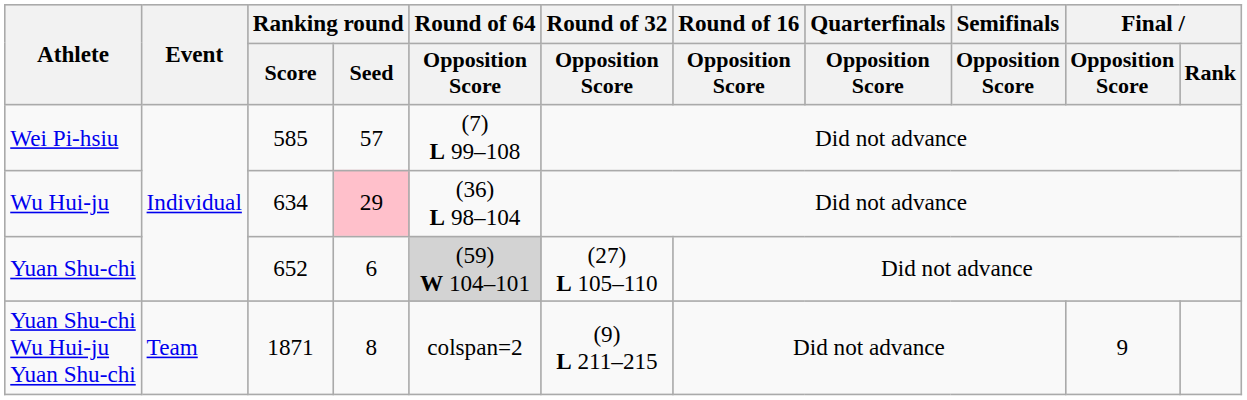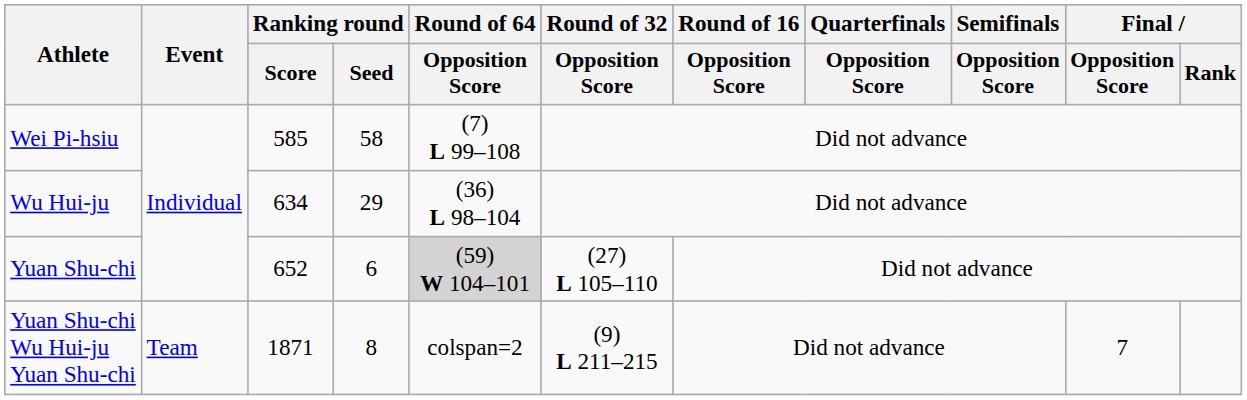(371, 137) 57 -> (371, 137) 58
(371, 203) pink background -> (371, 203) no background
(1122, 348) 9 -> (1122, 348) 7
